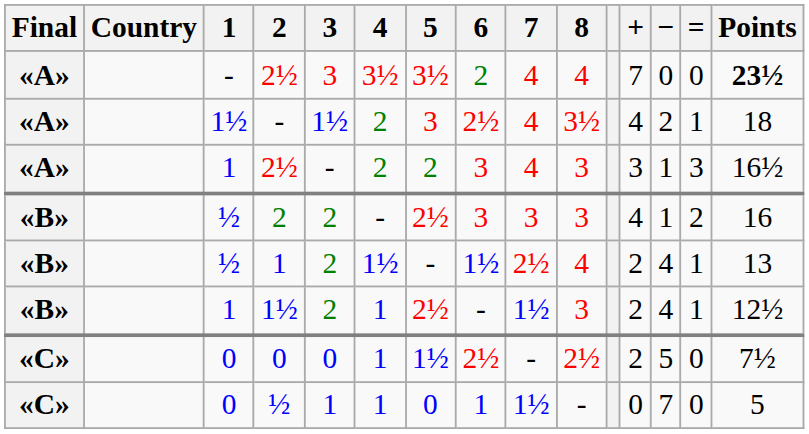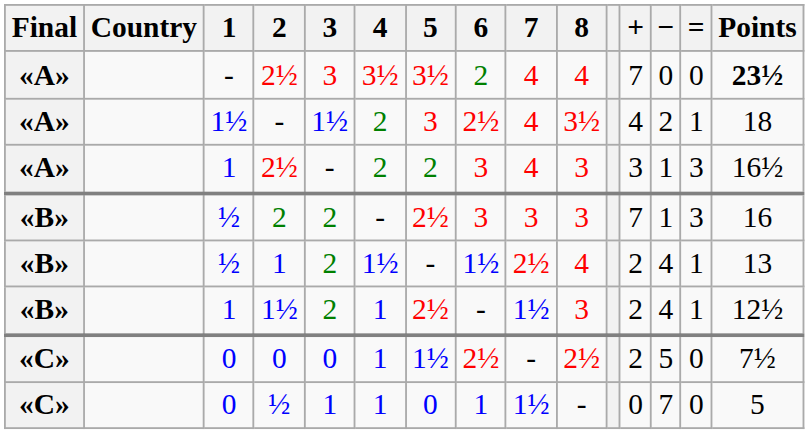(636, 216) 4 -> (636, 216) 7
(696, 216) 2 -> (696, 216) 3
